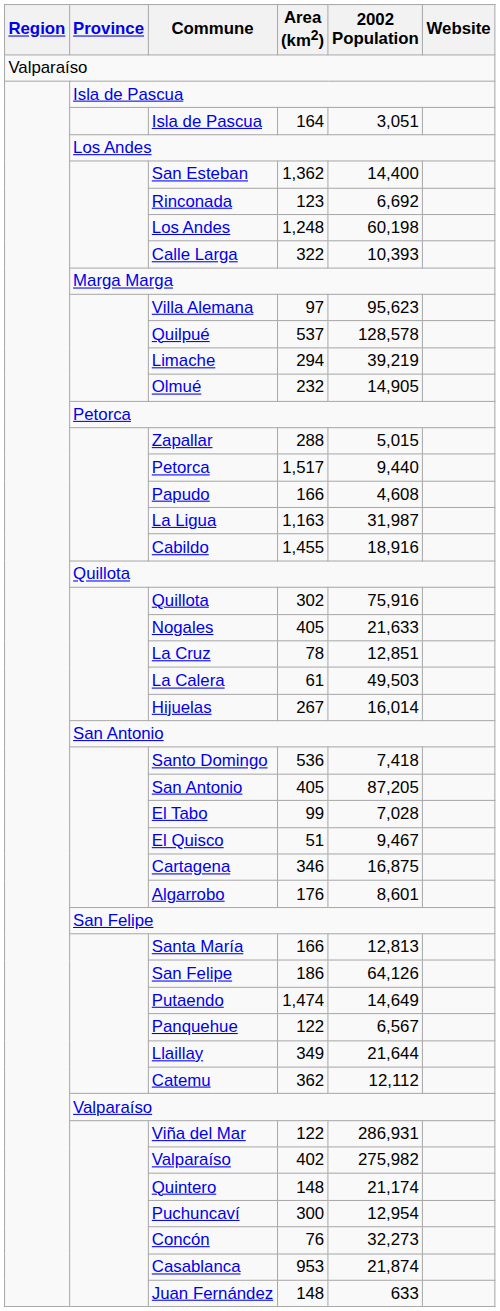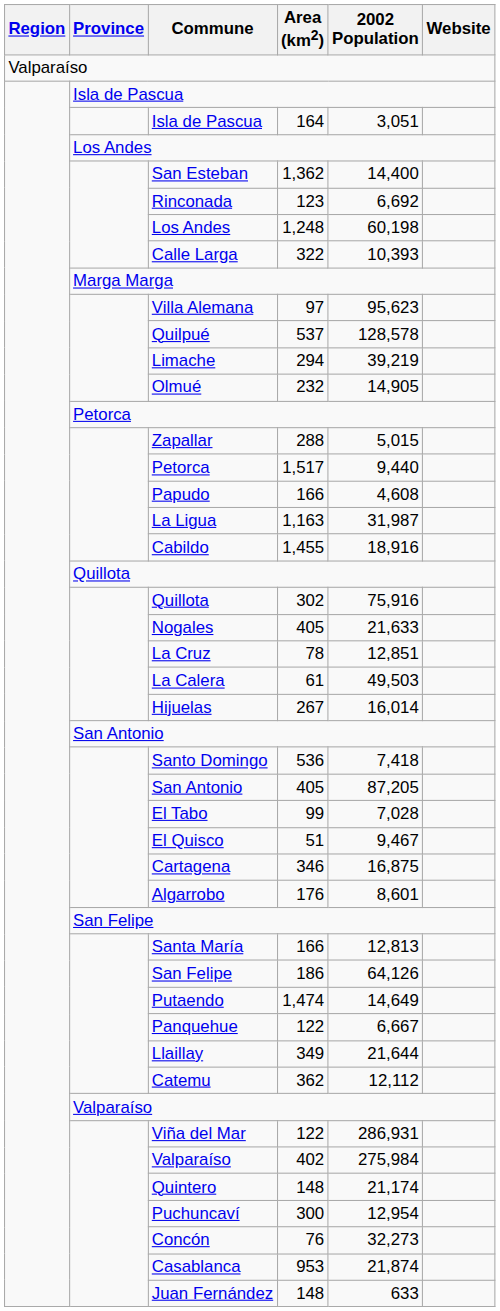(398, 1027) 6,567 -> (398, 1027) 6,667
(388, 1160) 275,982 -> (388, 1160) 275,984
